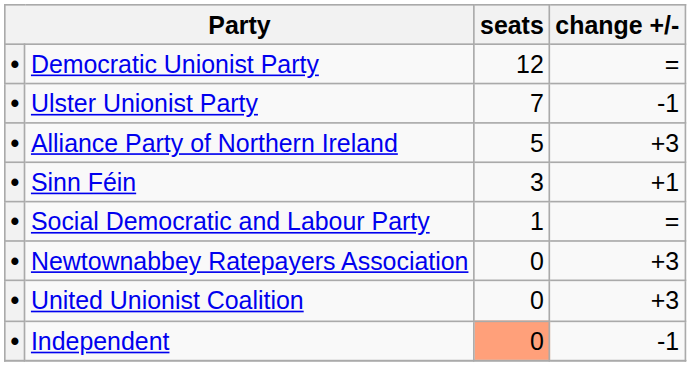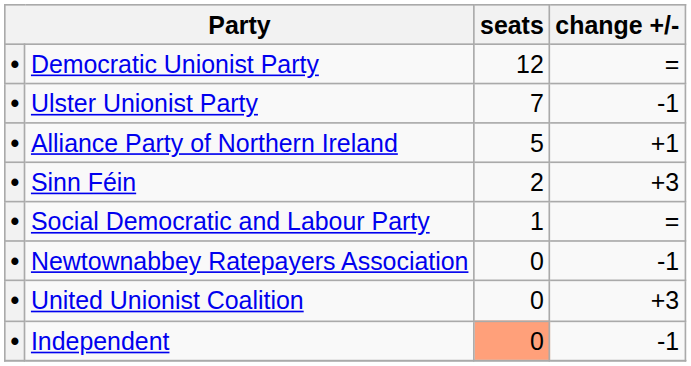(665, 143) +3 -> (665, 143) +1
(537, 183) 3 -> (537, 183) 2
(665, 183) +1 -> (665, 183) +3
(665, 262) +3 -> (668, 262) -1
